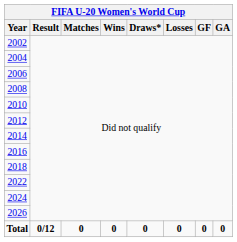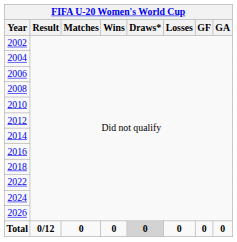(145, 228) no background -> (145, 228) lightgrey background
